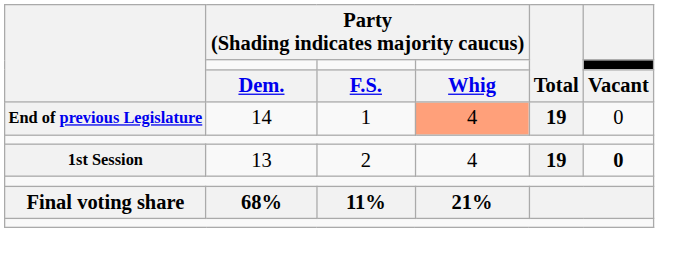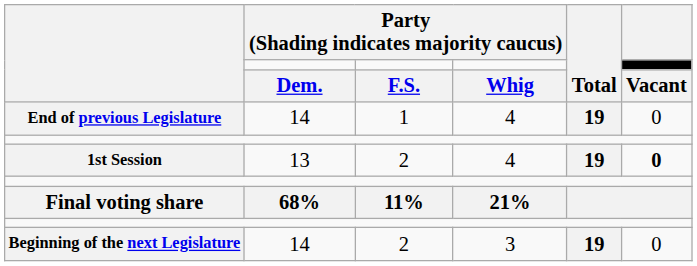(472, 118) lightsalmon background -> (510, 118) no background
+ row: (124, 243)
